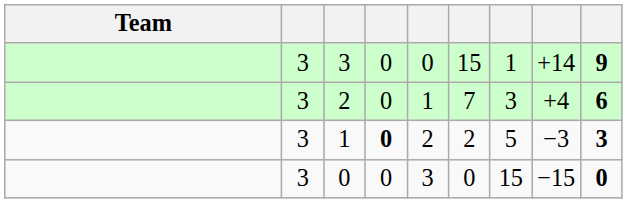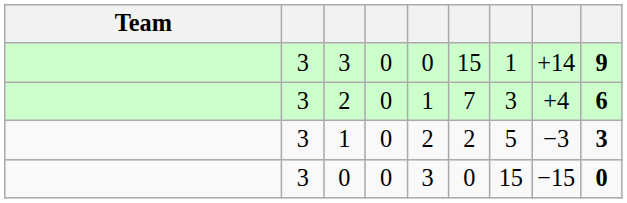(386, 139) bold -> (386, 139) normal
